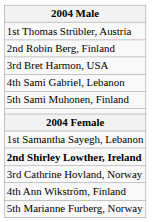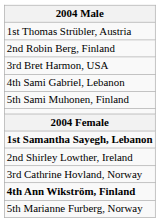(75, 139) normal -> (80, 139) bold
(74, 157) bold -> (70, 157) normal
(66, 191) normal -> (71, 191) bold
